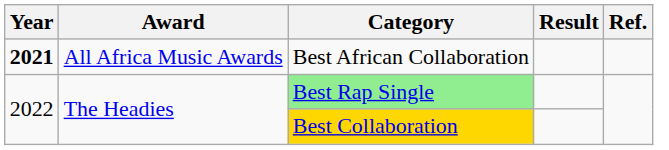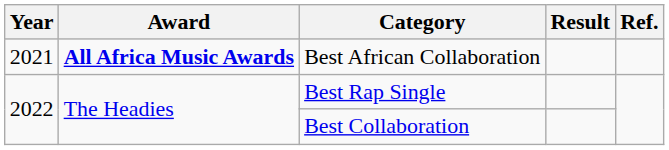(32, 56) bold -> (32, 56) normal
(173, 56) normal -> (179, 56) bold
(363, 91) lightgreen background -> (375, 91) no background
(375, 126) gold background -> (387, 126) no background
